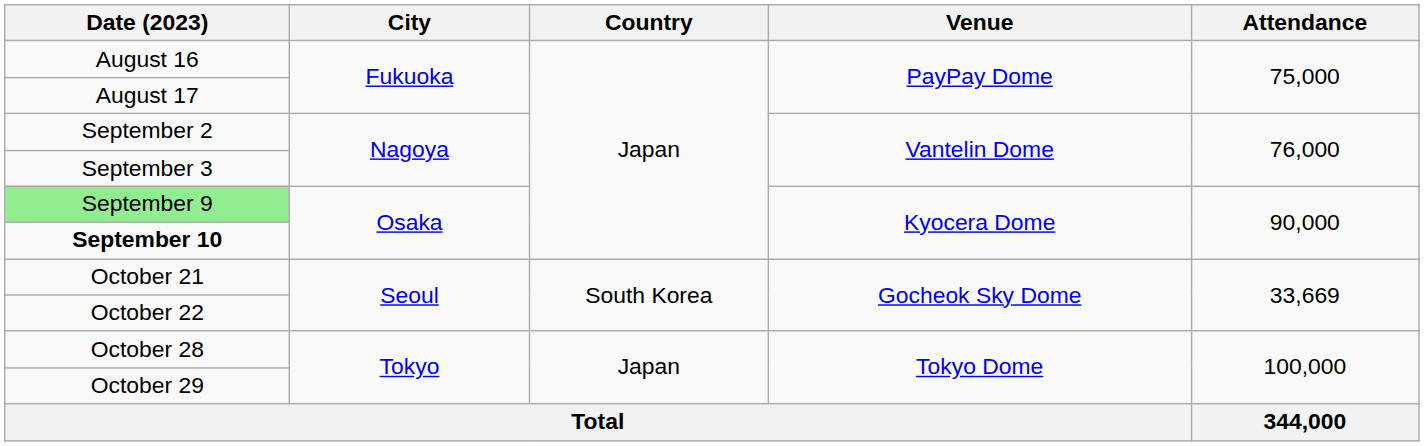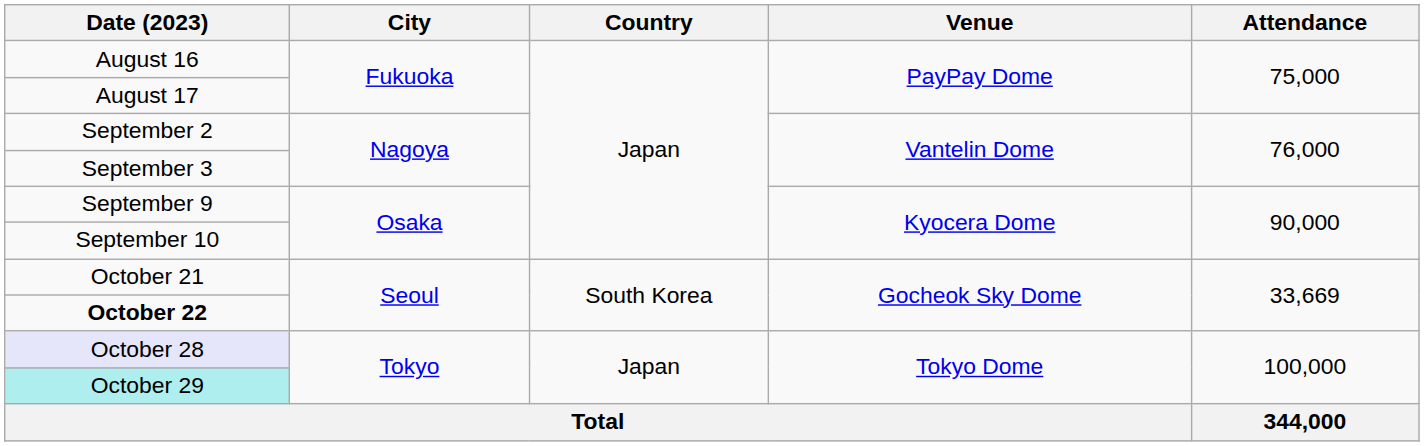(147, 204) lightgreen background -> (147, 204) no background
(147, 240) bold -> (147, 240) normal
(147, 312) normal -> (147, 312) bold
(147, 349) no background -> (147, 349) lavender background
(147, 385) no background -> (147, 385) paleturquoise background
